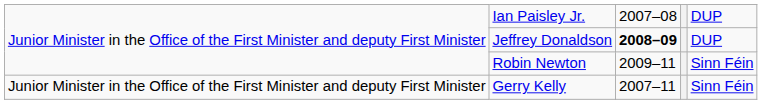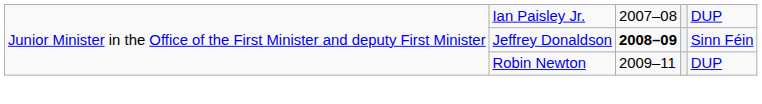(706, 39) DUP -> (722, 39) Sinn Féin
(722, 63) Sinn Féin -> (706, 63) DUP
- row: (529, 87)
